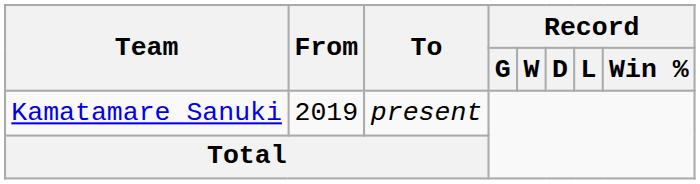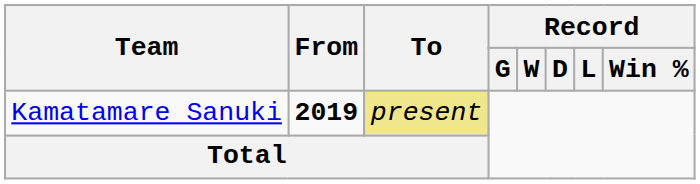(326, 113) normal -> (326, 113) bold
(427, 113) no background -> (427, 113) khaki background
